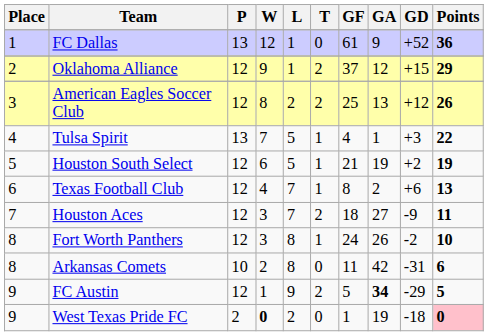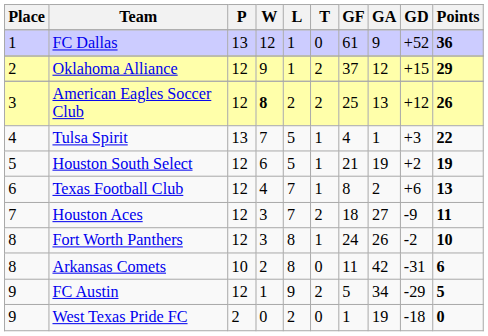(263, 103) normal -> (263, 103) bold
(380, 291) bold -> (380, 291) normal
(263, 317) bold -> (263, 317) normal
(441, 317) pink background -> (441, 317) no background
